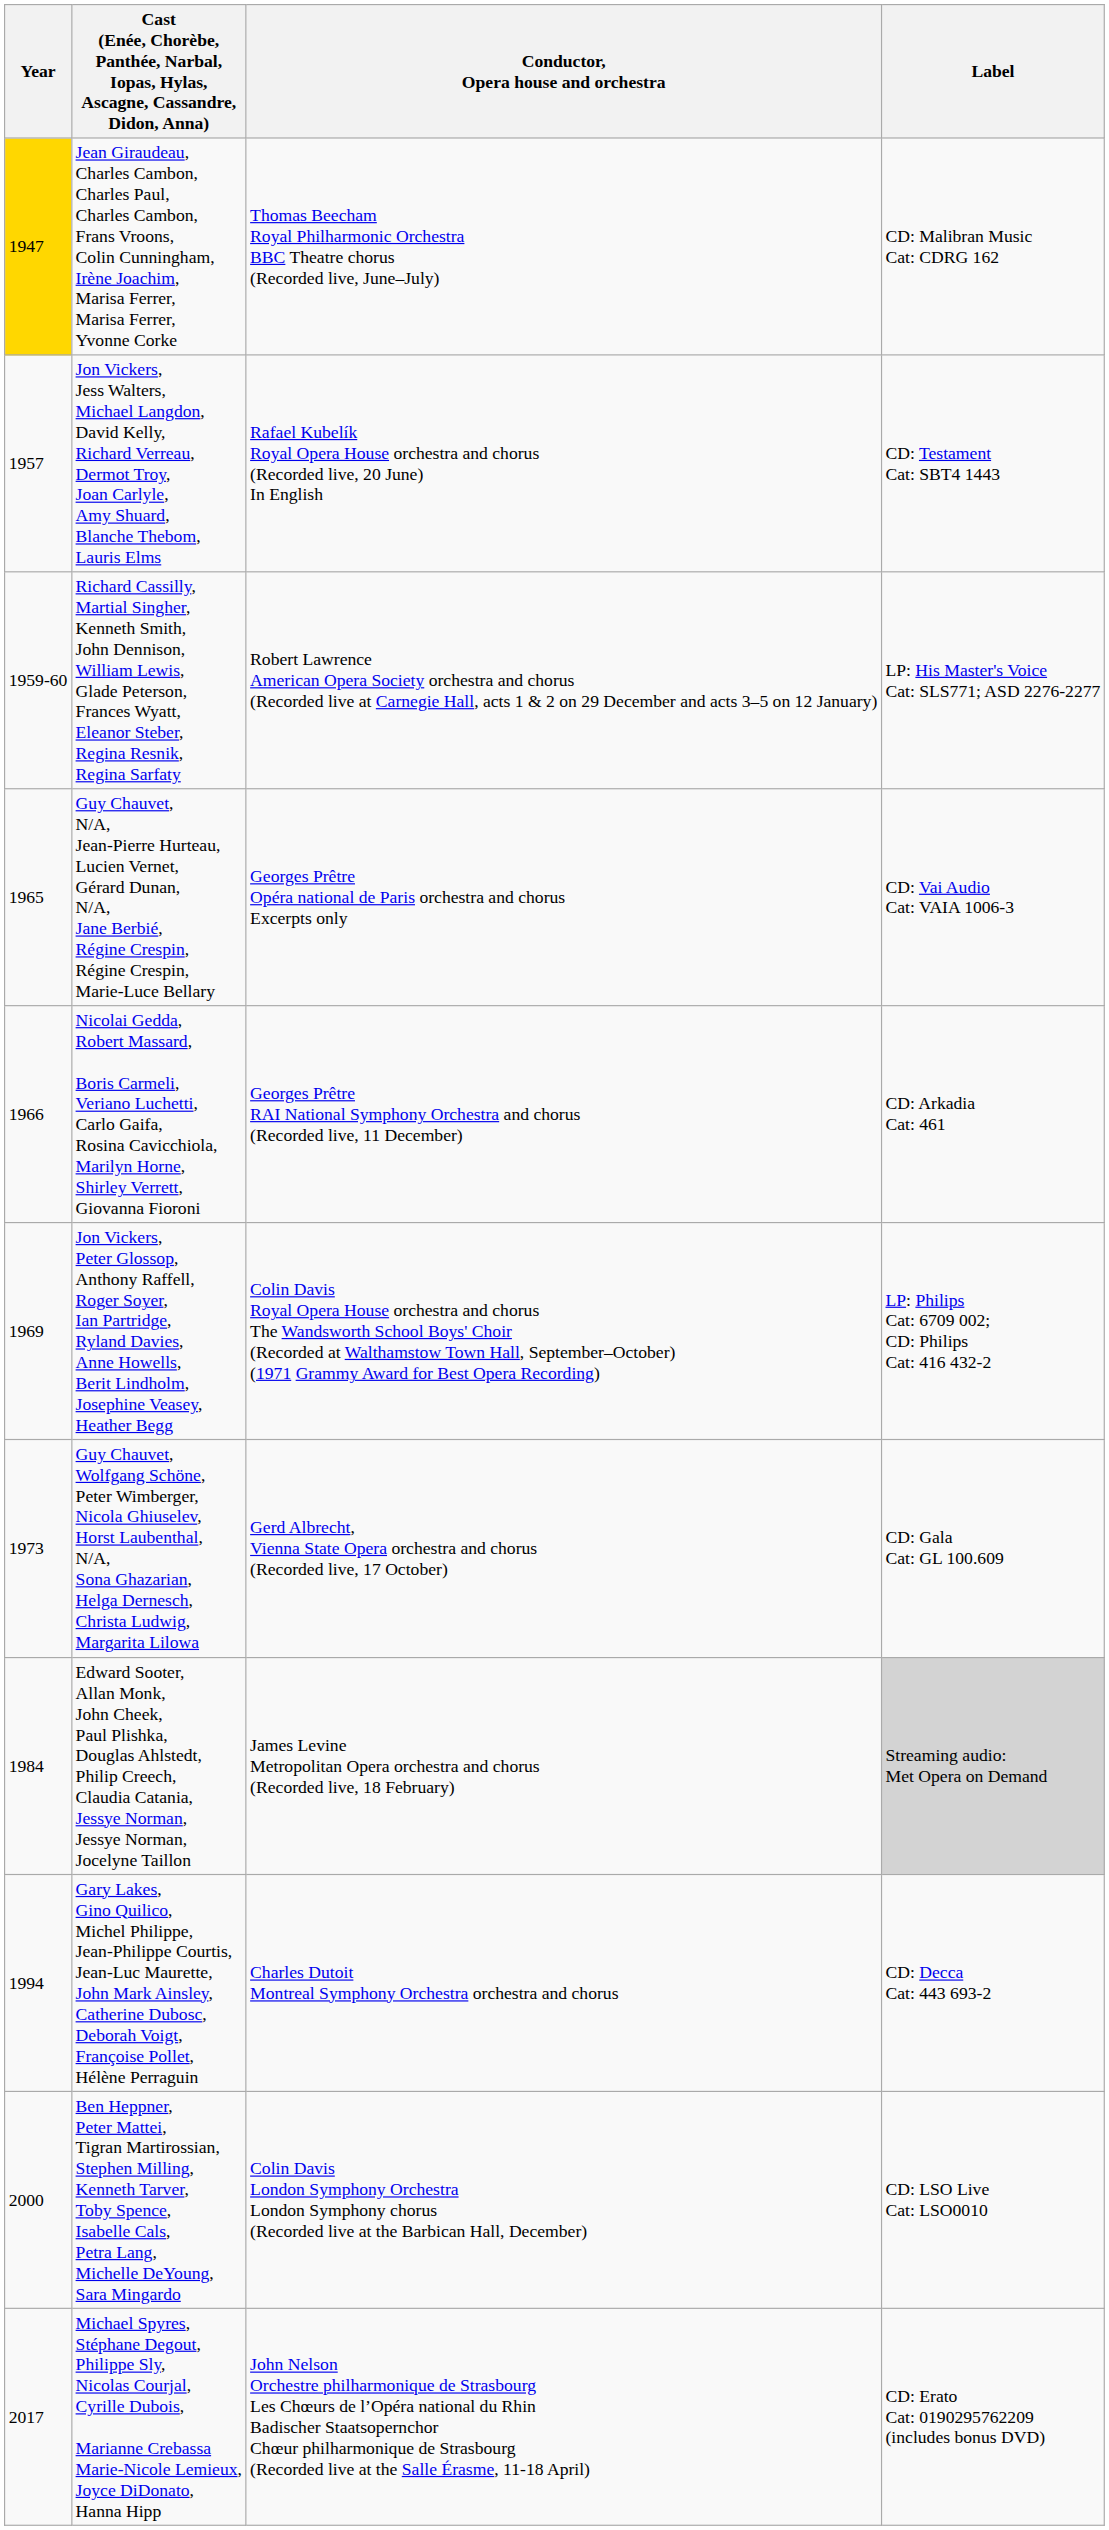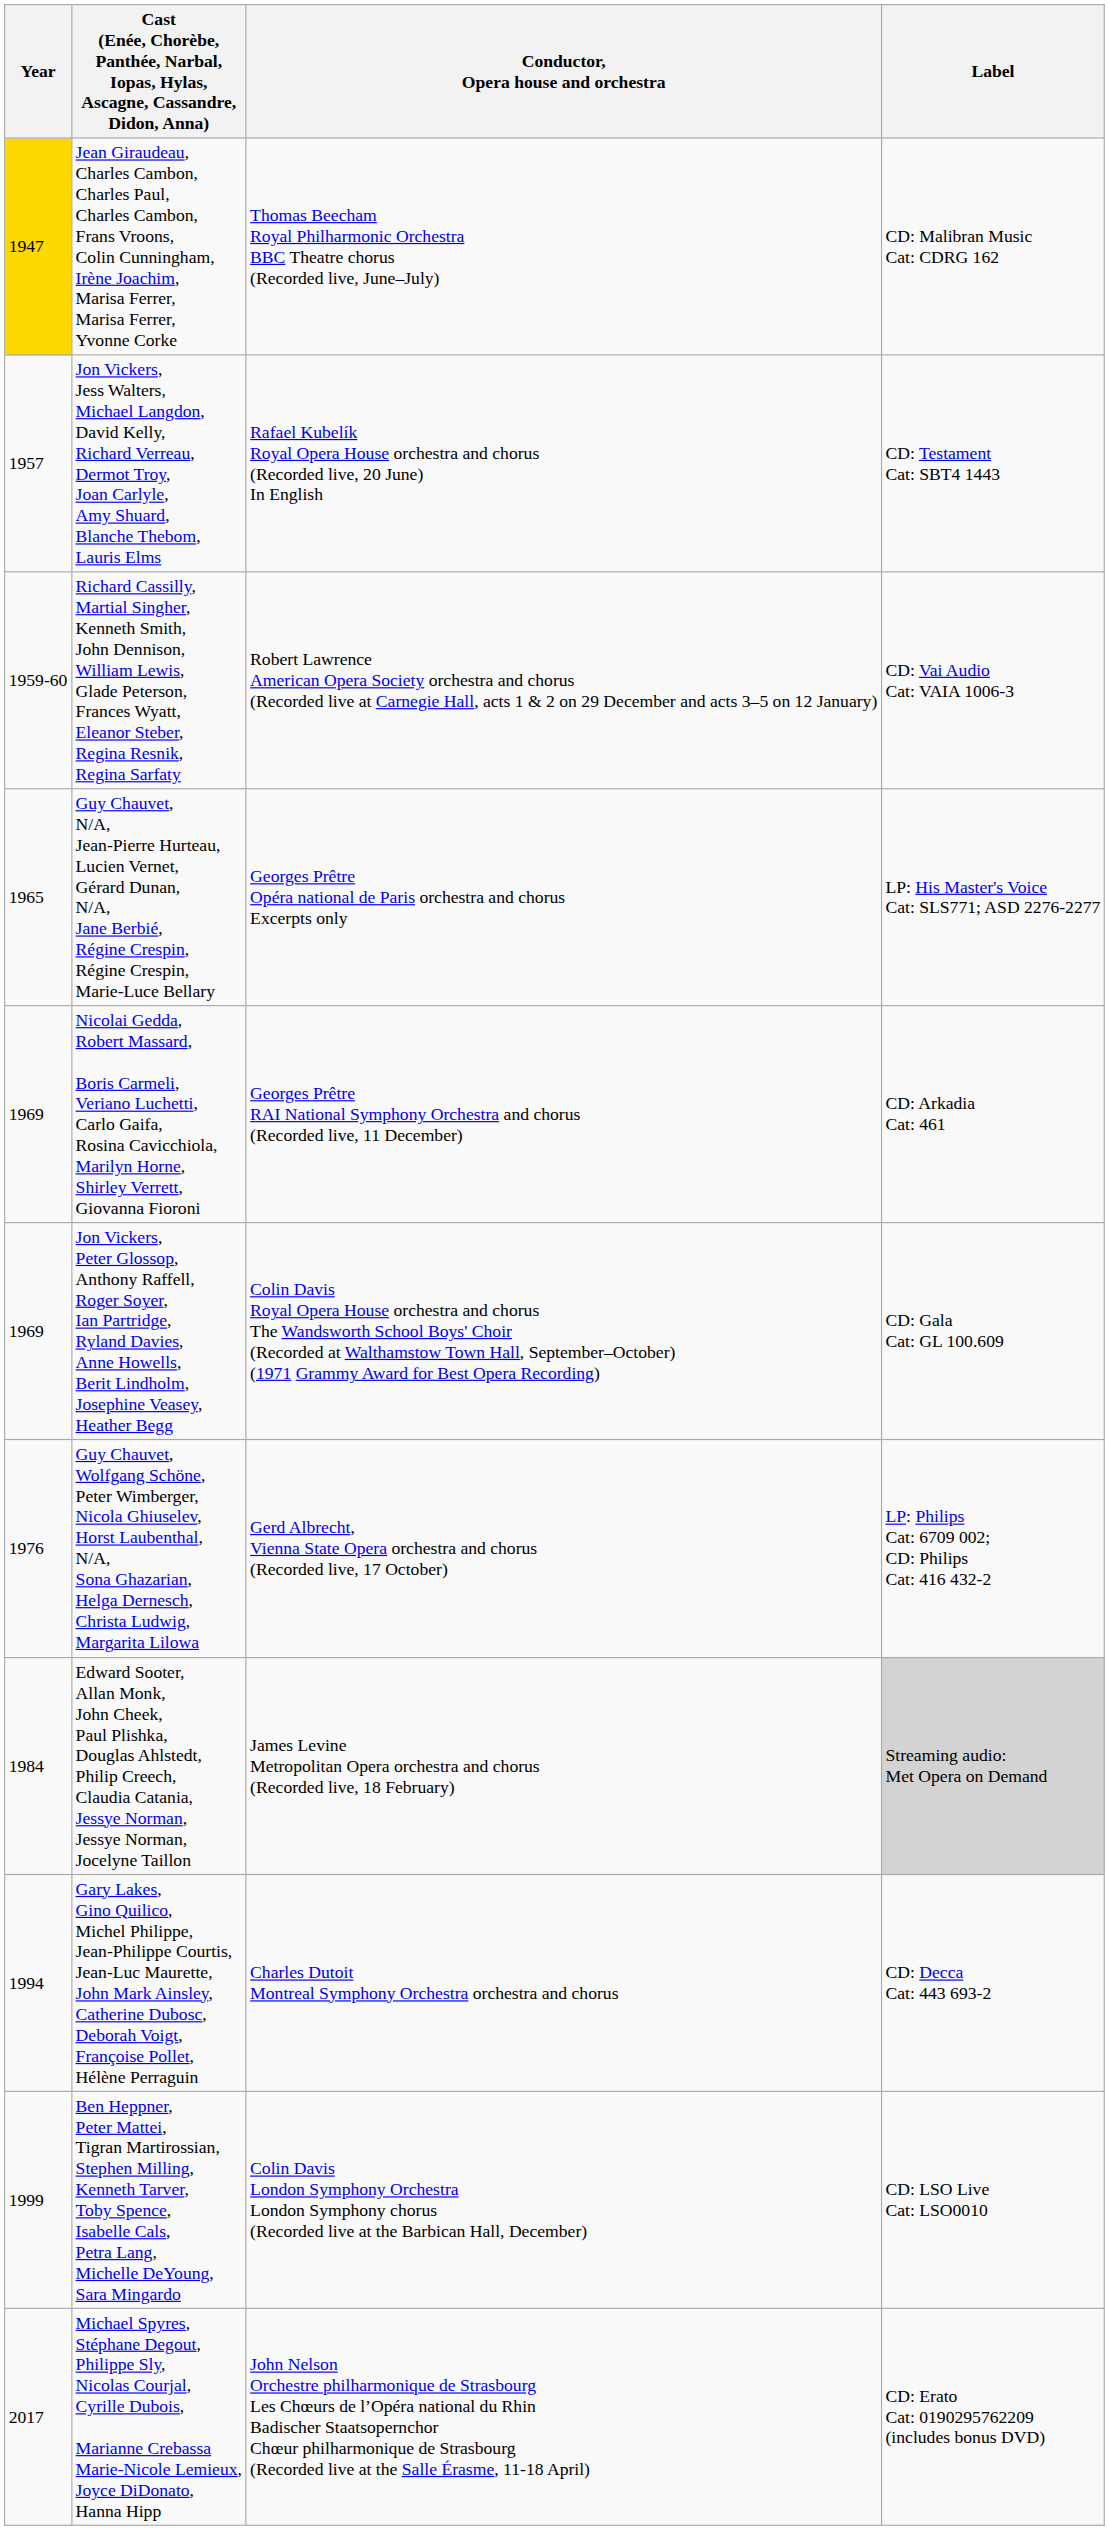(993, 680) LP: His Master's Voice Cat: SLS771; ASD 2276-2277 -> (950, 680) CD: Vai Audio Cat: VAIA 1006-3
(950, 897) CD: Vai Audio Cat: VAIA 1006-3 -> (993, 897) LP: His Master's Voice Cat: SLS771; ASD 2276-2277
(26, 1114) 1966 -> (26, 1114) 1969
(938, 1331) LP: Philips Cat: 6709 002; CD: Philips Cat: 416 432-2 -> (945, 1331) CD: Gala Cat: GL 100.609
(26, 1548) 1973 -> (26, 1548) 1976
(945, 1548) CD: Gala Cat: GL 100.609 -> (938, 1548) LP: Philips Cat: 6709 002; CD: Philips Cat: 416 432-2
(26, 2199) 2000 -> (26, 2199) 1999
